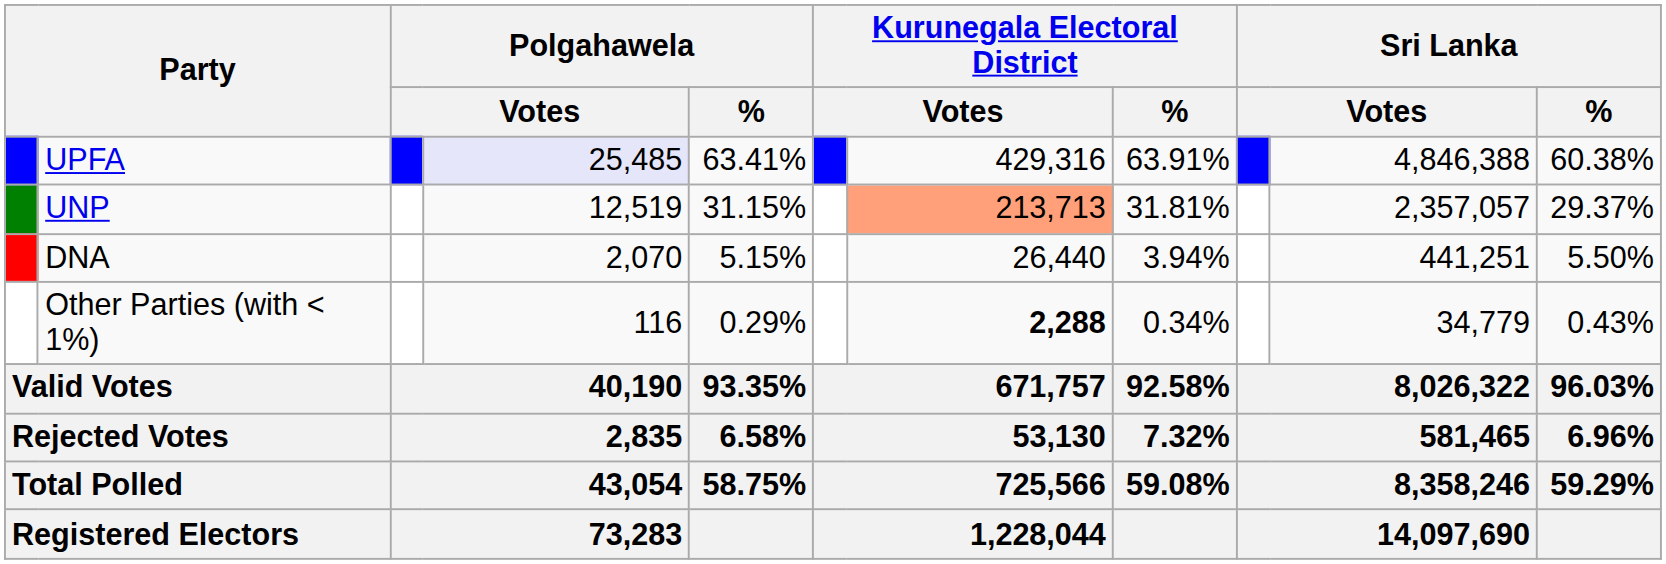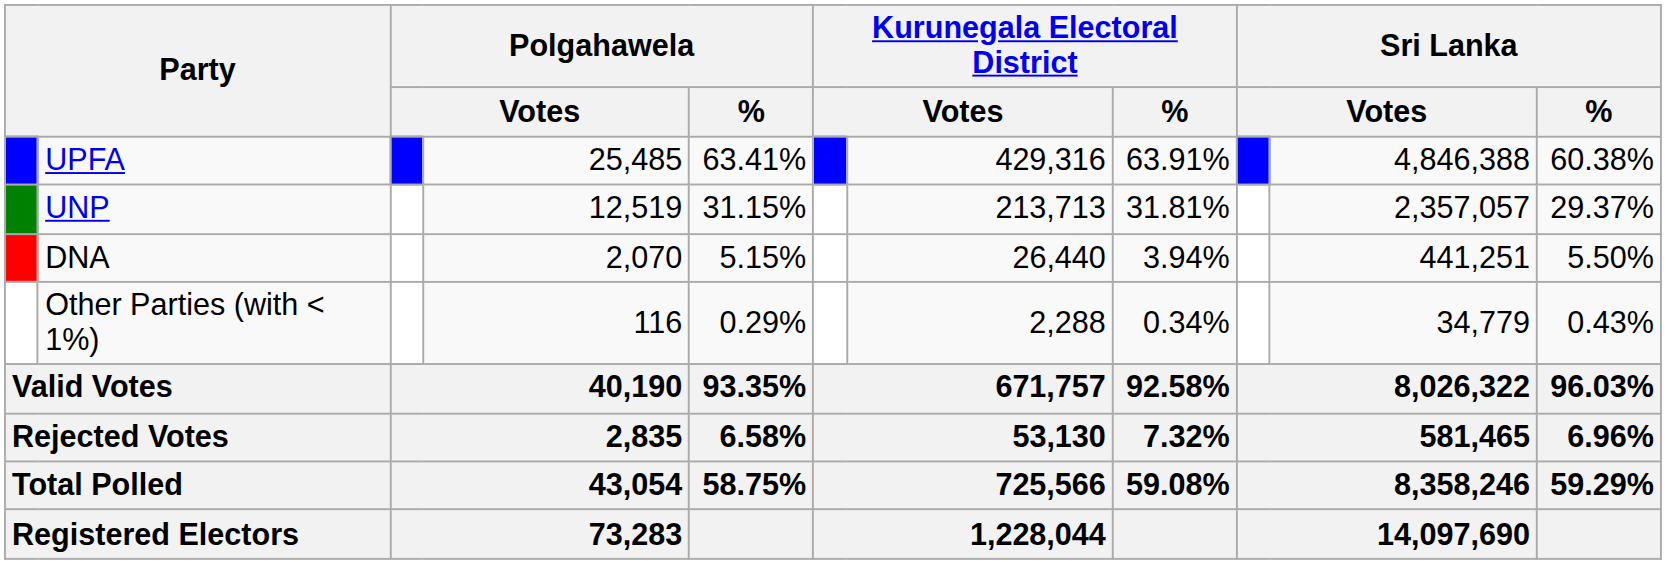(636, 160) lavender background -> (636, 160) no background
(1051, 208) lightsalmon background -> (1051, 208) no background
(1068, 322) bold -> (1068, 322) normal
